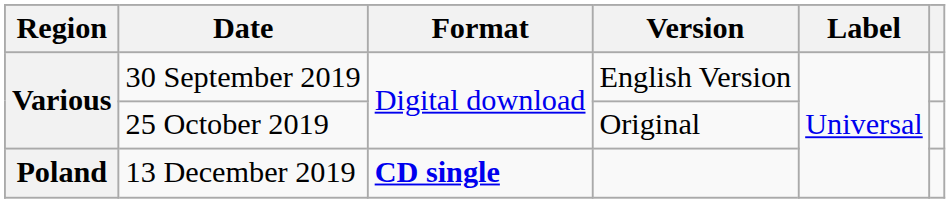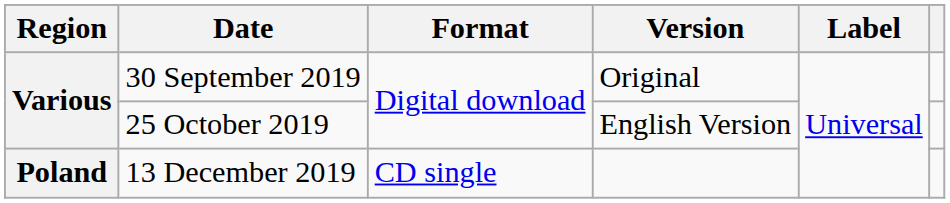(695, 76) English Version -> (650, 76) Original
(650, 124) Original -> (695, 124) English Version
(437, 172) bold -> (436, 172) normal
